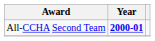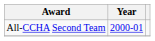(127, 28) bold -> (127, 28) normal
